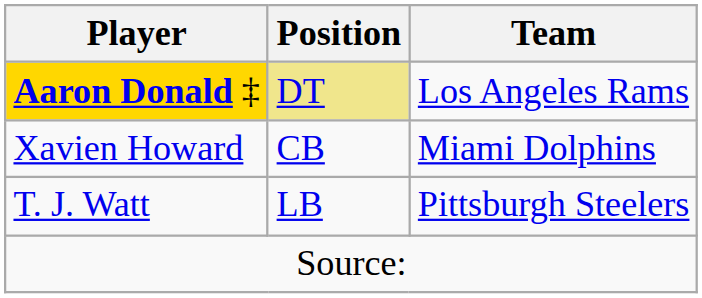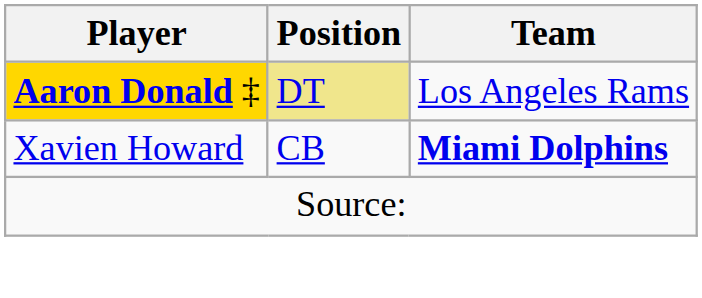(537, 147) normal -> (543, 147) bold
- row: (82, 205)
